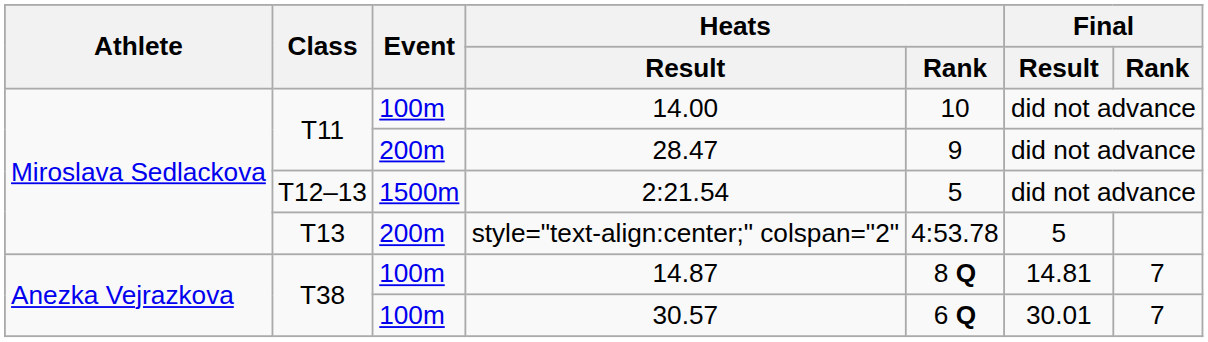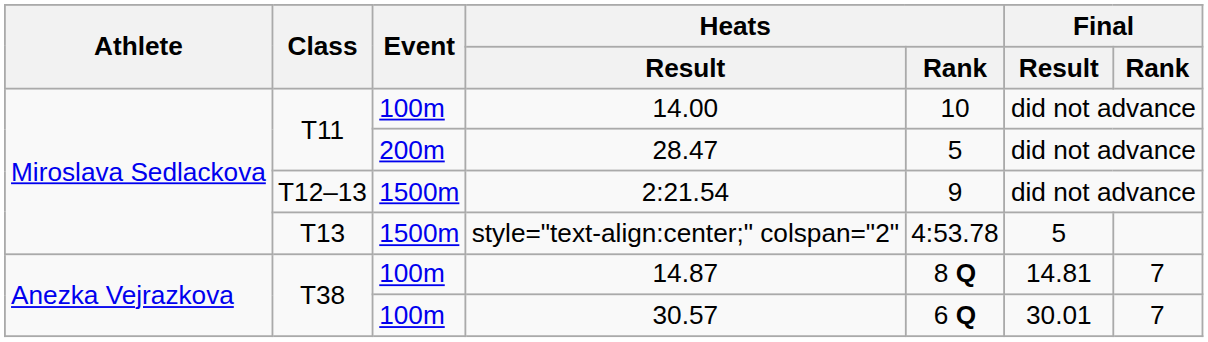(955, 150) 9 -> (955, 150) 5
(955, 192) 5 -> (955, 192) 9
(412, 233) 200m -> (419, 233) 1500m
